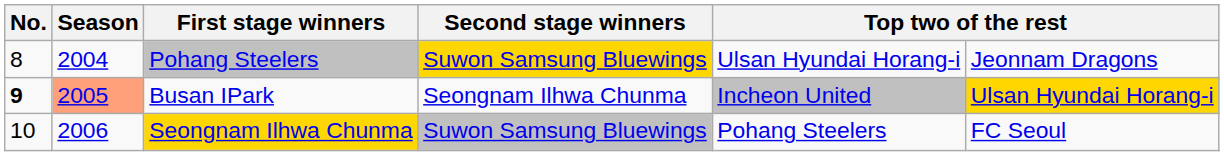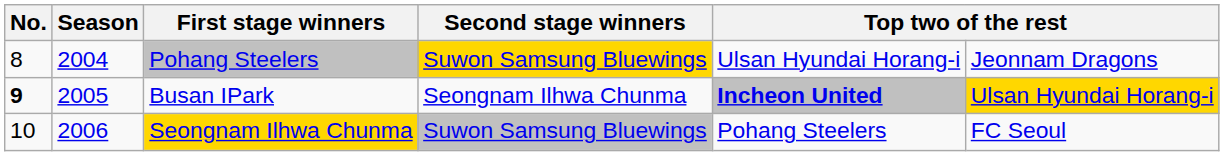(83, 95) lightsalmon background -> (83, 95) no background
(794, 95) normal -> (800, 95) bold
